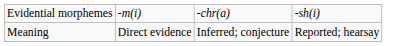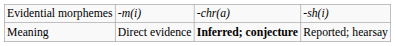(243, 32) normal -> (247, 32) bold
